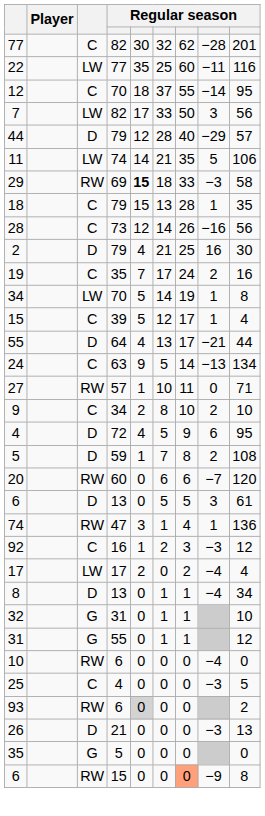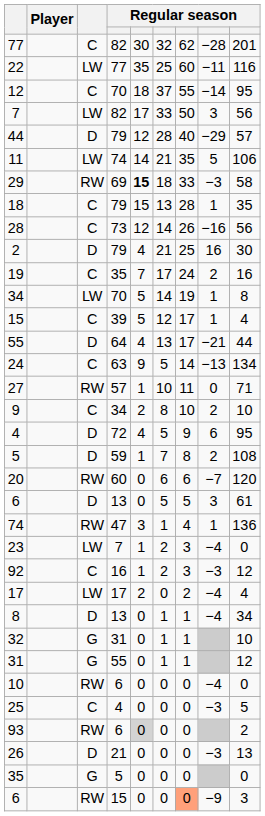+ row: (16, 547)
(244, 776) 8 -> (244, 799) 3
